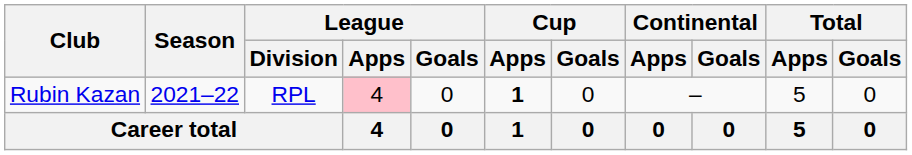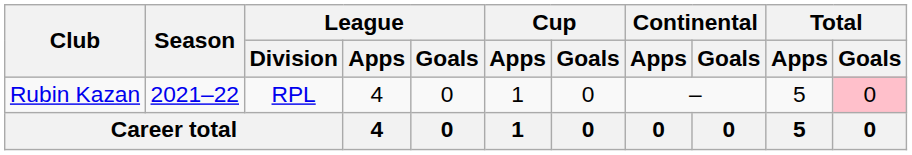(377, 94) pink background -> (377, 94) no background
(518, 94) bold -> (518, 94) normal
(870, 94) no background -> (870, 94) pink background
